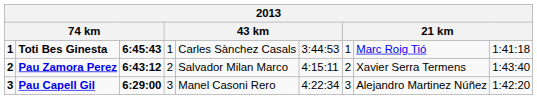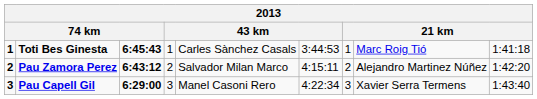(411, 67) Xavier Serra Termens -> (422, 67) Alejandro Martinez Núñez
(511, 67) 1:43:40 -> (511, 67) 1:42:20
(422, 85) Alejandro Martinez Núñez -> (411, 85) Xavier Serra Termens
(511, 85) 1:42:20 -> (511, 85) 1:43:40
